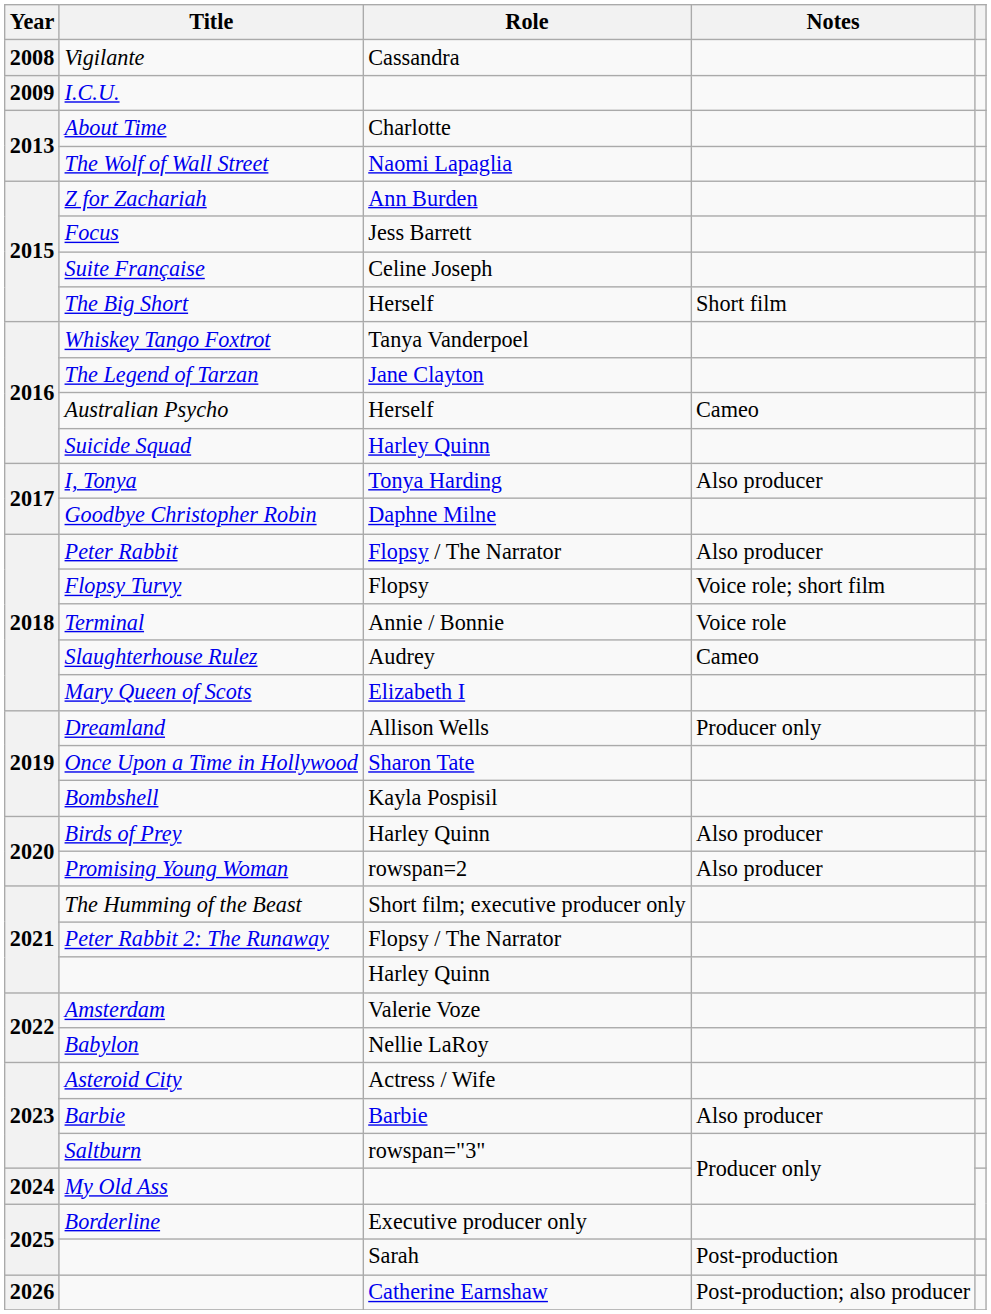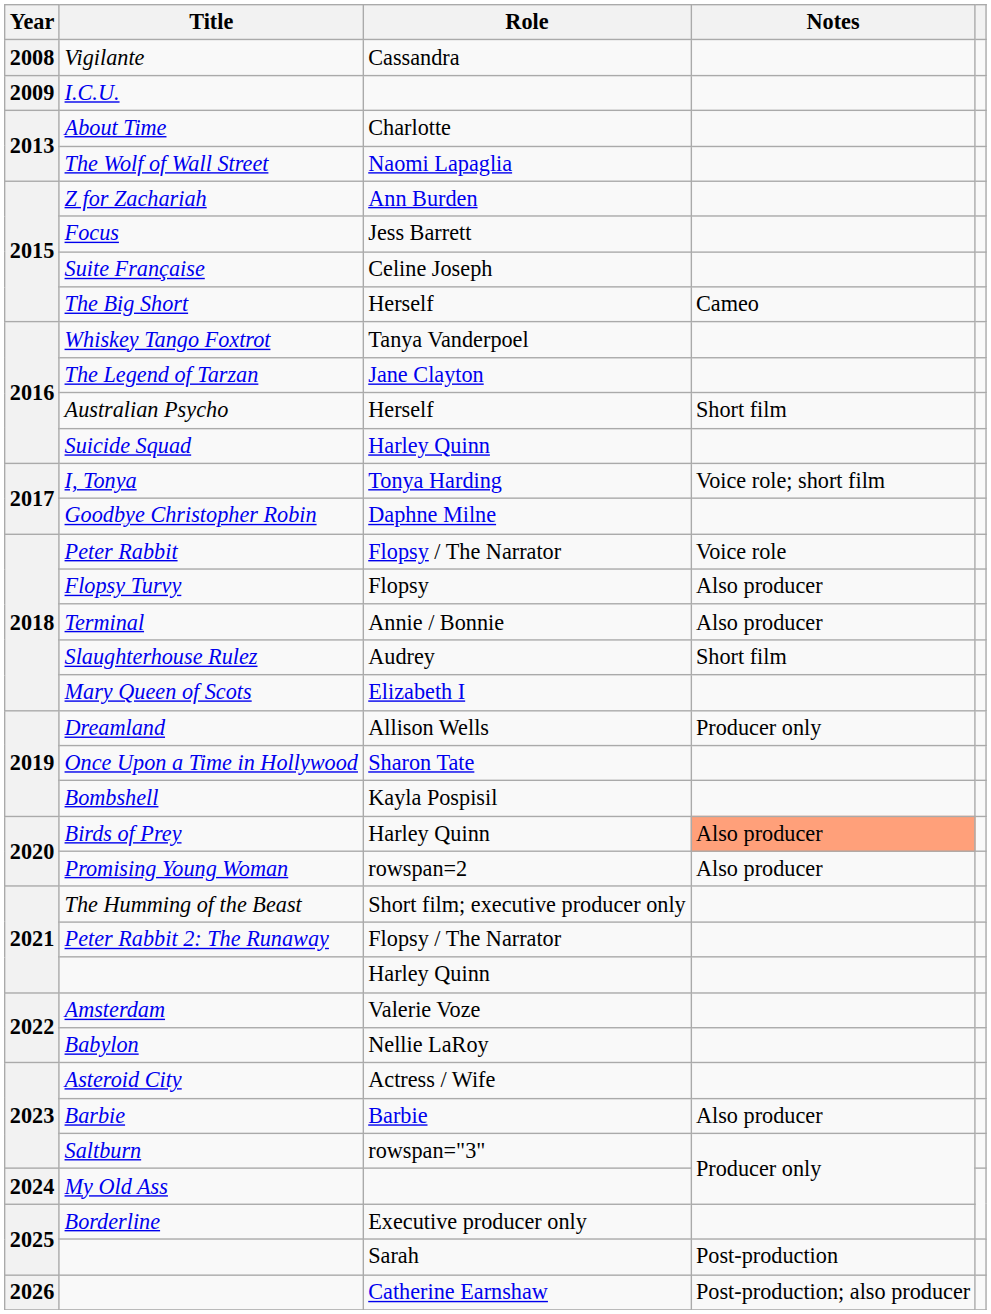(741, 304) Short film -> (727, 304) Cameo
(727, 410) Cameo -> (741, 410) Short film
(759, 480) Also producer -> (791, 480) Voice role; short film
(759, 551) Also producer -> (741, 551) Voice role
(791, 586) Voice role; short film -> (759, 586) Also producer
(741, 621) Voice role -> (759, 621) Also producer
(727, 657) Cameo -> (741, 657) Short film
(759, 833) no background -> (759, 833) lightsalmon background
